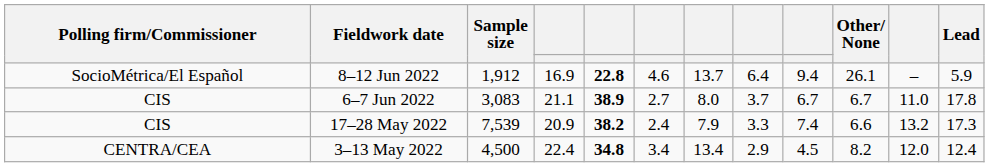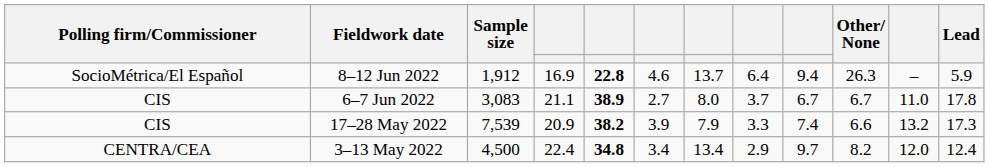(861, 75) 26.1 -> (861, 75) 26.3
(659, 125) 2.4 -> (659, 125) 3.9
(808, 149) 4.5 -> (808, 149) 9.7
